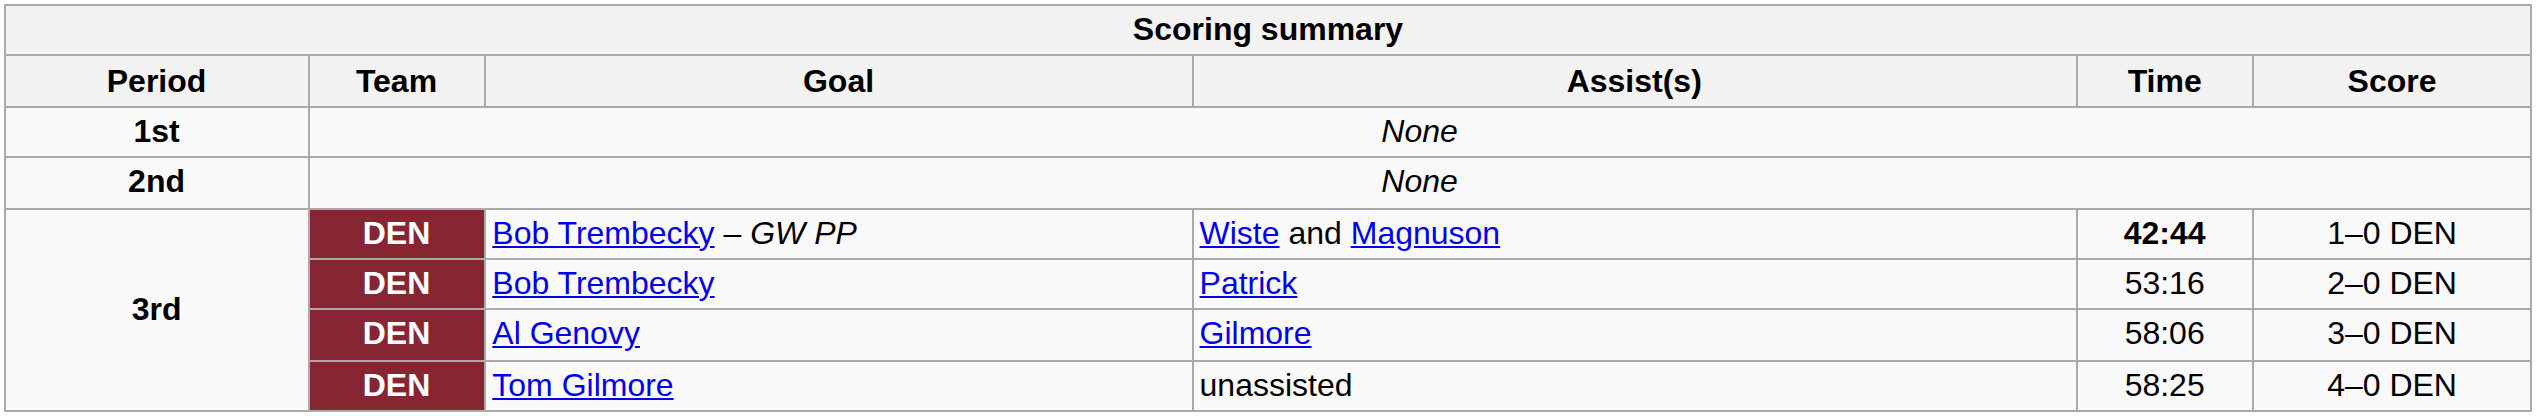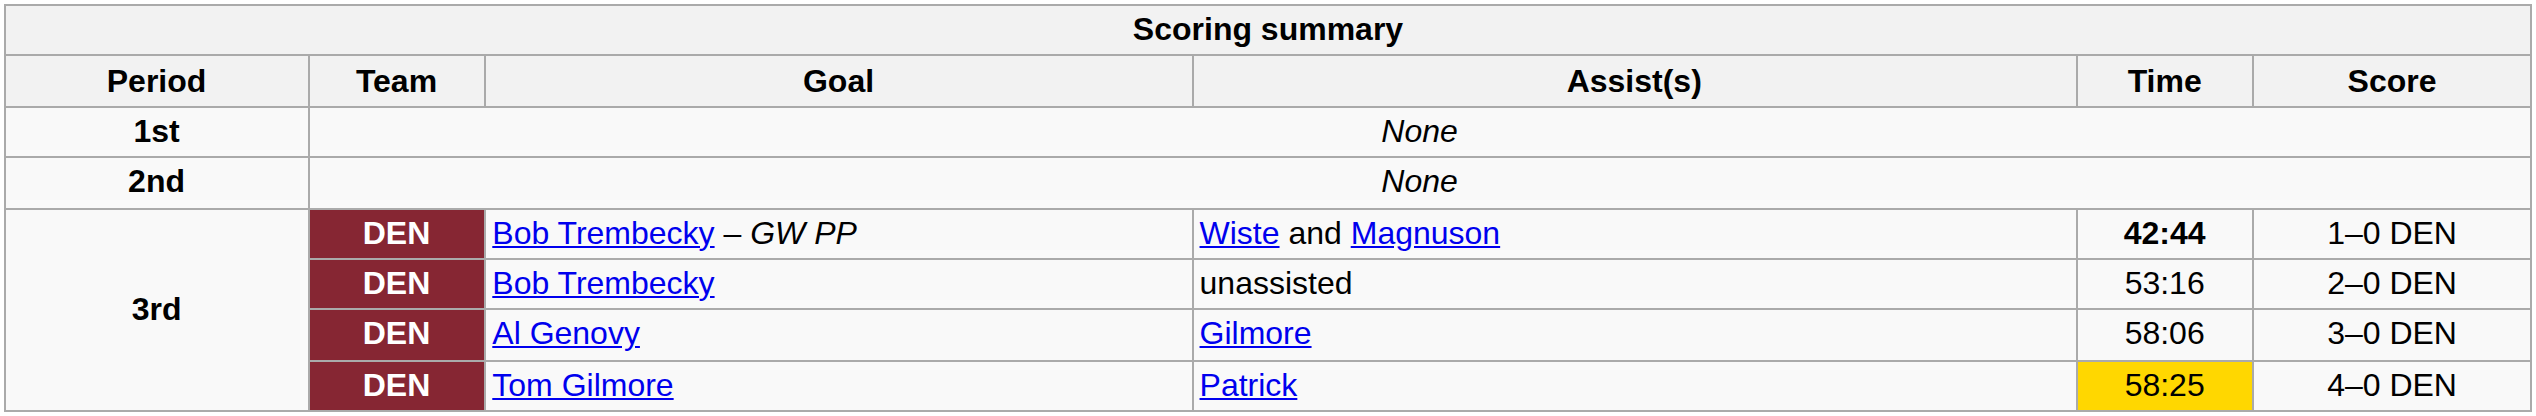(1248, 283) Patrick -> (1276, 283) unassisted
(1276, 385) unassisted -> (1248, 385) Patrick
(2165, 385) no background -> (2165, 385) gold background
